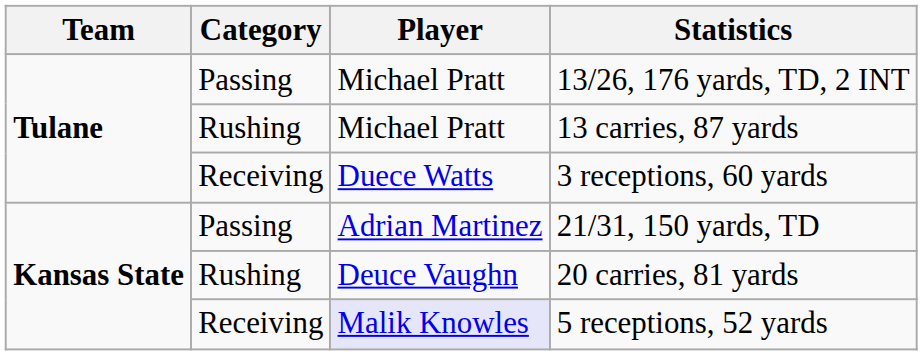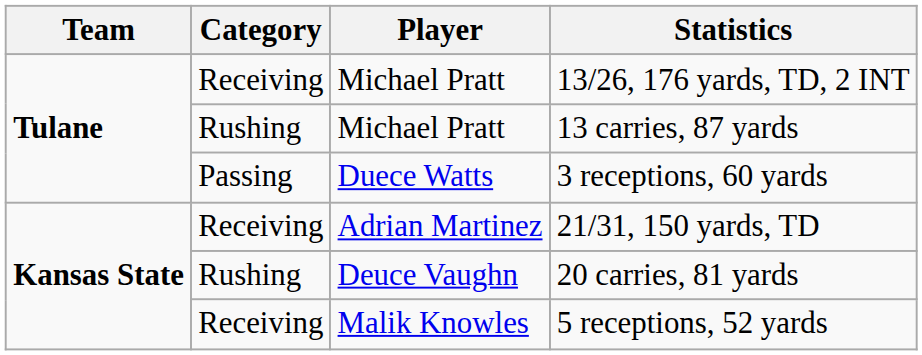(245, 78) Passing -> (261, 78) Receiving
(261, 176) Receiving -> (245, 176) Passing
(245, 225) Passing -> (261, 225) Receiving
(433, 323) lavender background -> (433, 323) no background
